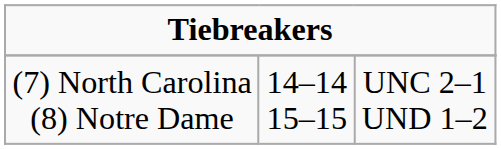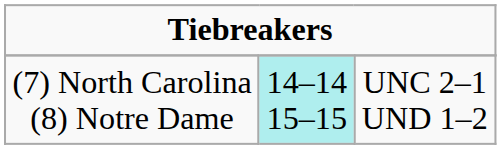(307, 99) no background -> (307, 99) paleturquoise background
